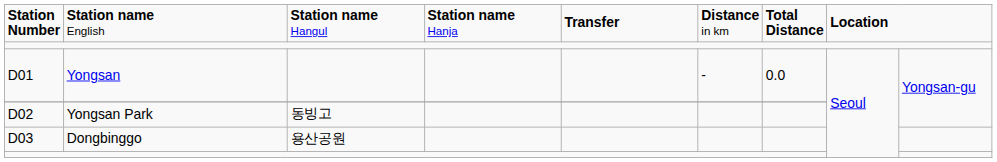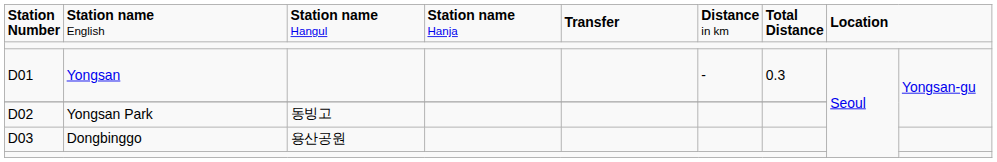(795, 75) 0.0 -> (795, 75) 0.3
